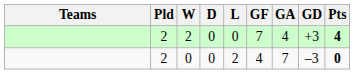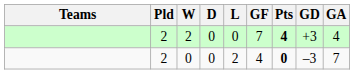columns swapped: (285, 15) <-> (337, 15)
